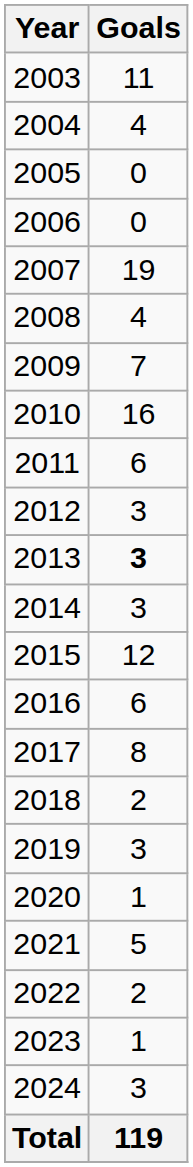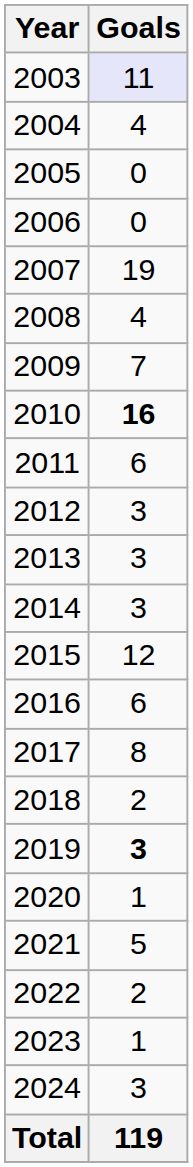(139, 76) no background -> (139, 76) lavender background
(139, 414) normal -> (139, 414) bold
(139, 558) bold -> (139, 558) normal
(139, 848) normal -> (139, 848) bold
